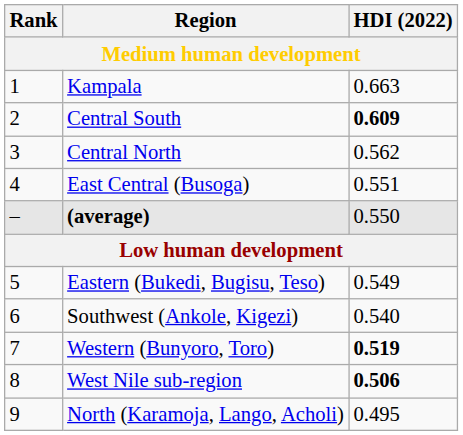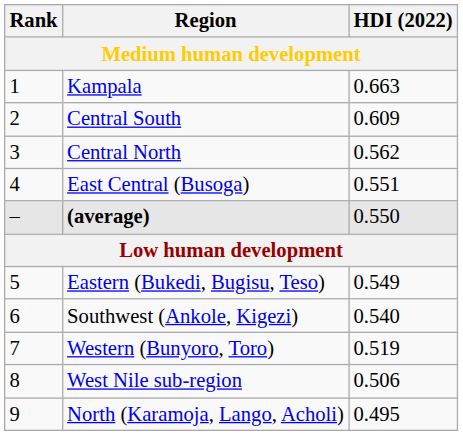(377, 119) bold -> (377, 119) normal
(377, 348) bold -> (377, 348) normal
(377, 380) bold -> (377, 380) normal
